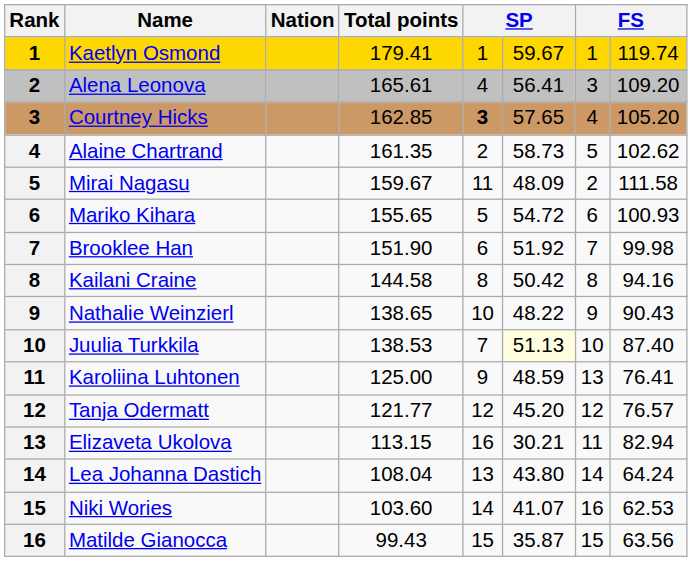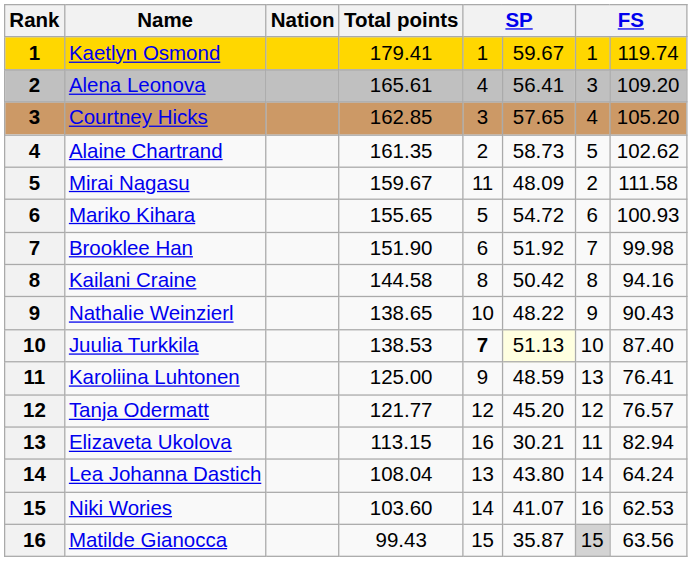(483, 118) bold -> (483, 118) normal
(483, 345) normal -> (483, 345) bold
(592, 540) no background -> (592, 540) lightgrey background
